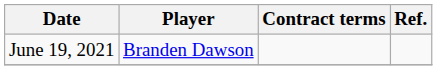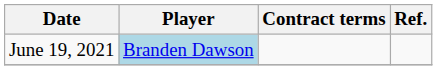(188, 49) no background -> (188, 49) lightblue background
